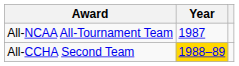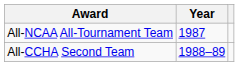(202, 52) gold background -> (202, 52) no background
